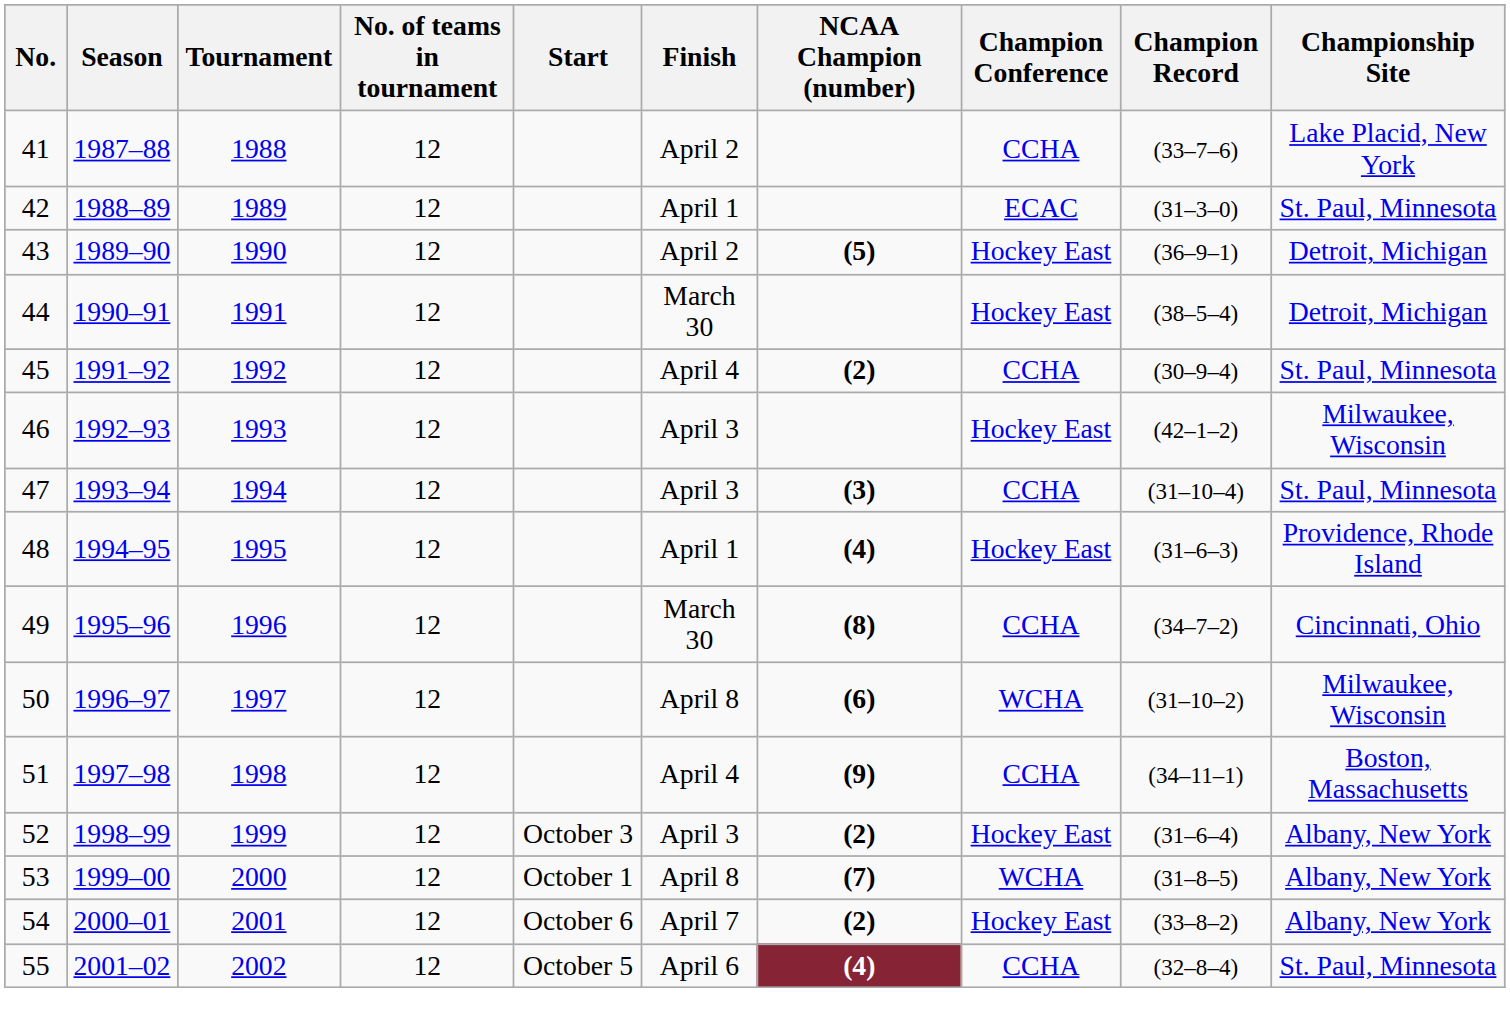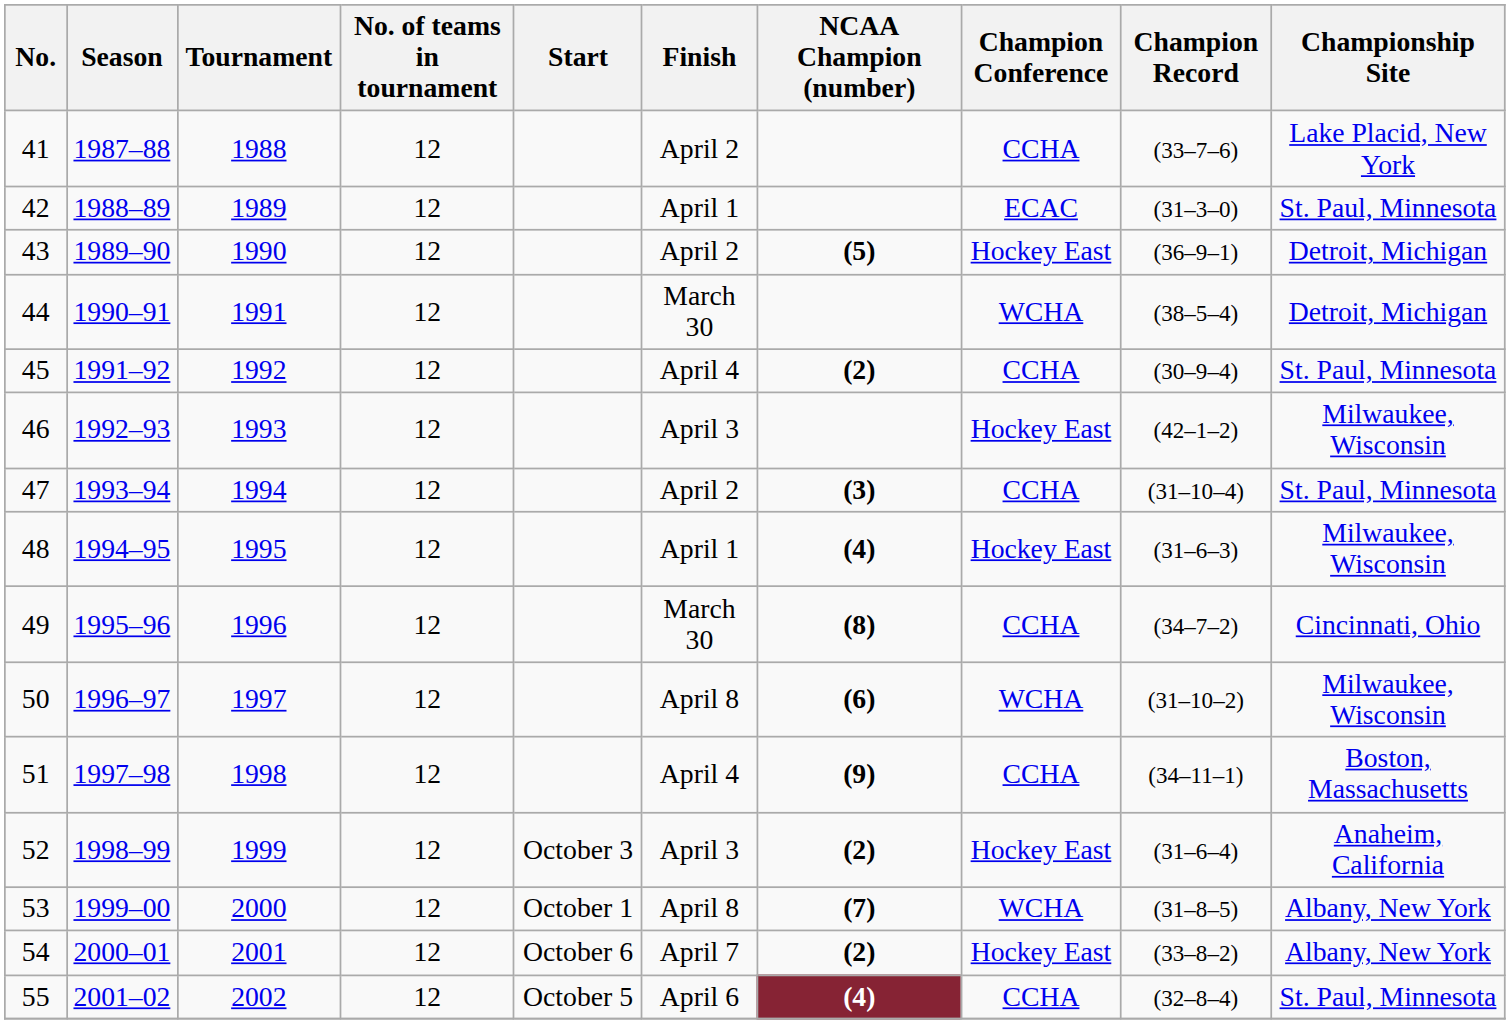(1041, 311) Hockey East -> (1041, 311) WCHA
(699, 489) April 3 -> (699, 489) April 2
(1388, 548) Providence, Rhode Island -> (1388, 548) Milwaukee, Wisconsin
(1388, 833) Albany, New York -> (1388, 849) Anaheim, California
